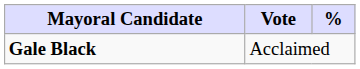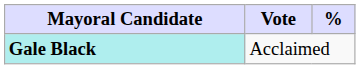(52, 48) no background -> (52, 48) paleturquoise background
